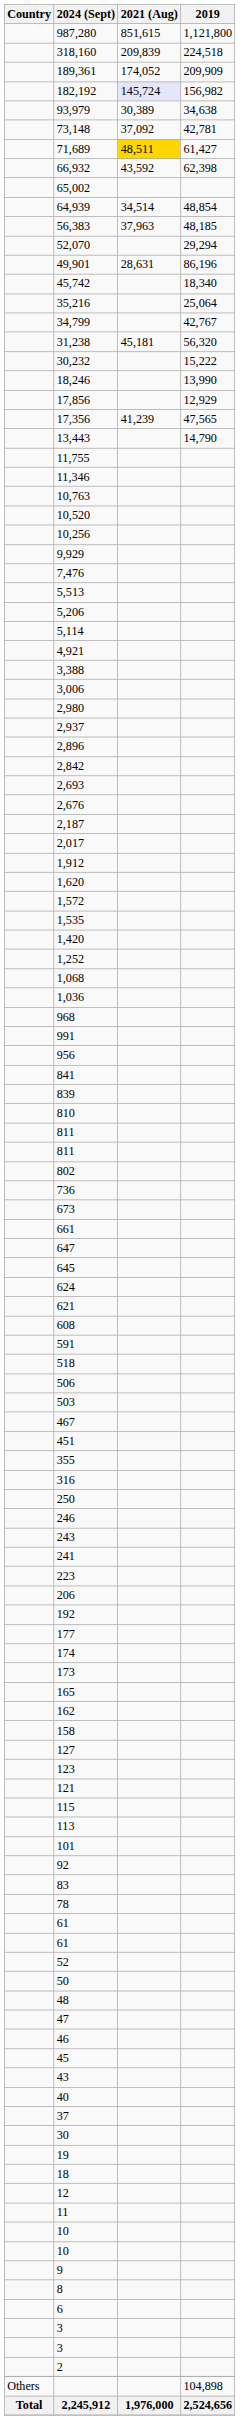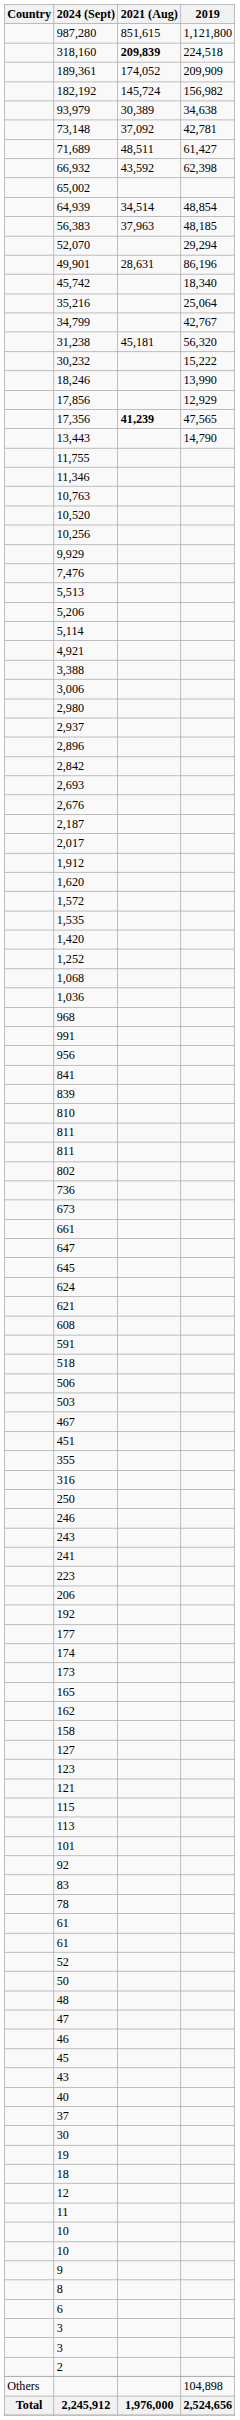(141, 52) normal -> (141, 52) bold
(141, 91) lavender background -> (141, 91) no background
(137, 149) gold background -> (137, 149) no background
(137, 419) normal -> (137, 419) bold
